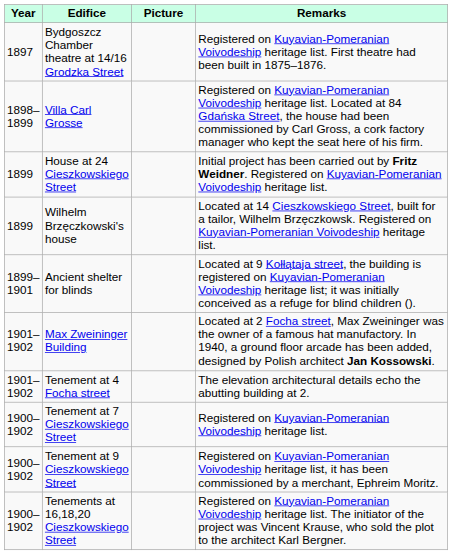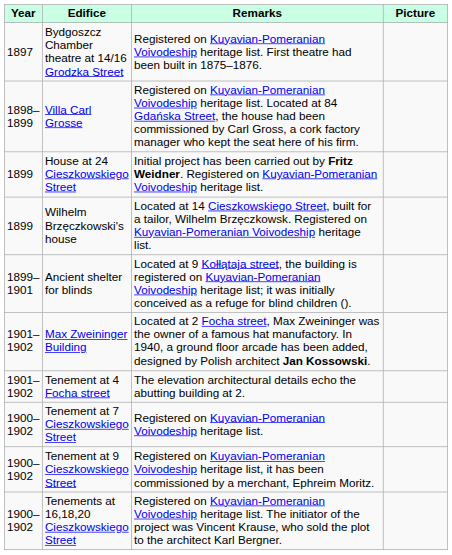columns swapped: (322, 13) <-> (163, 13)
